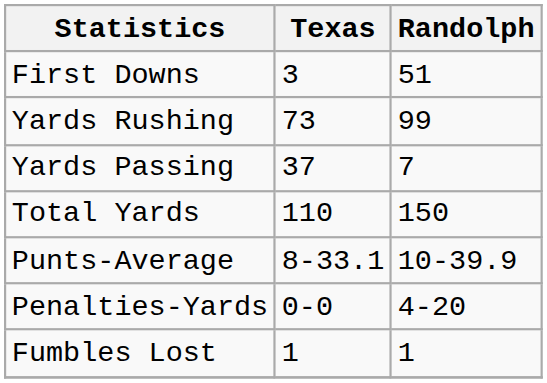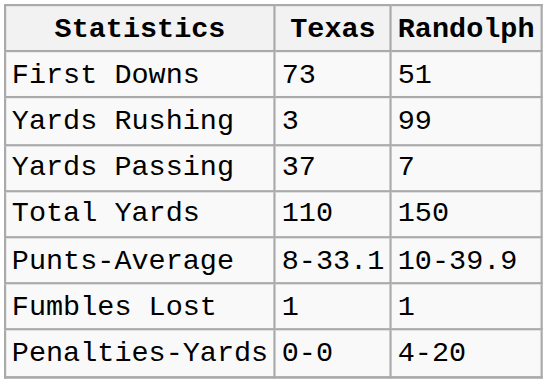(290, 75) 3 -> (299, 75) 73
(299, 121) 73 -> (290, 121) 3
rows swapped: (114, 353) <-> (140, 307)
